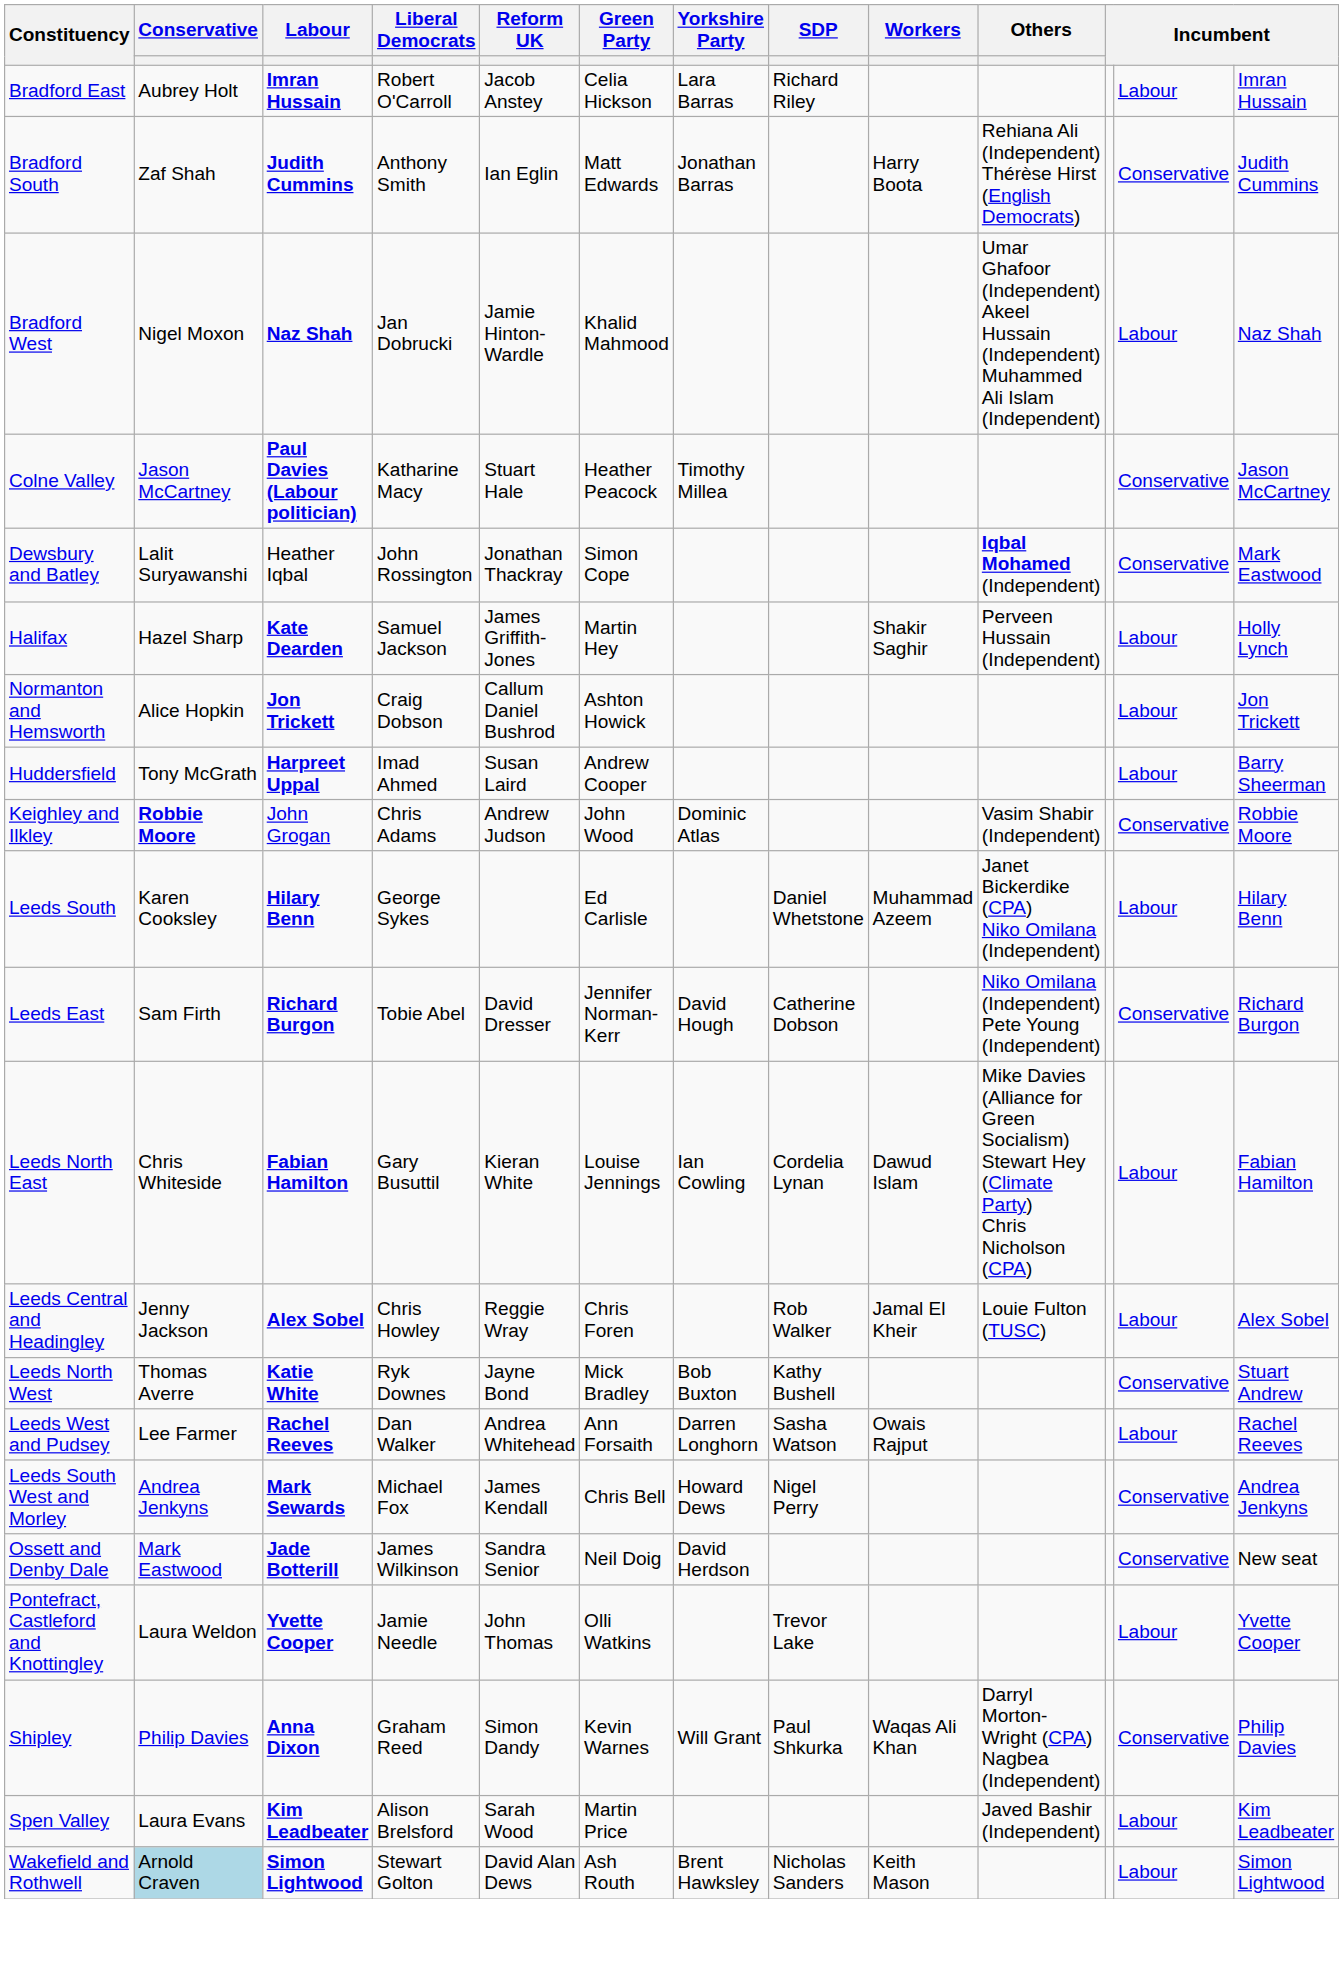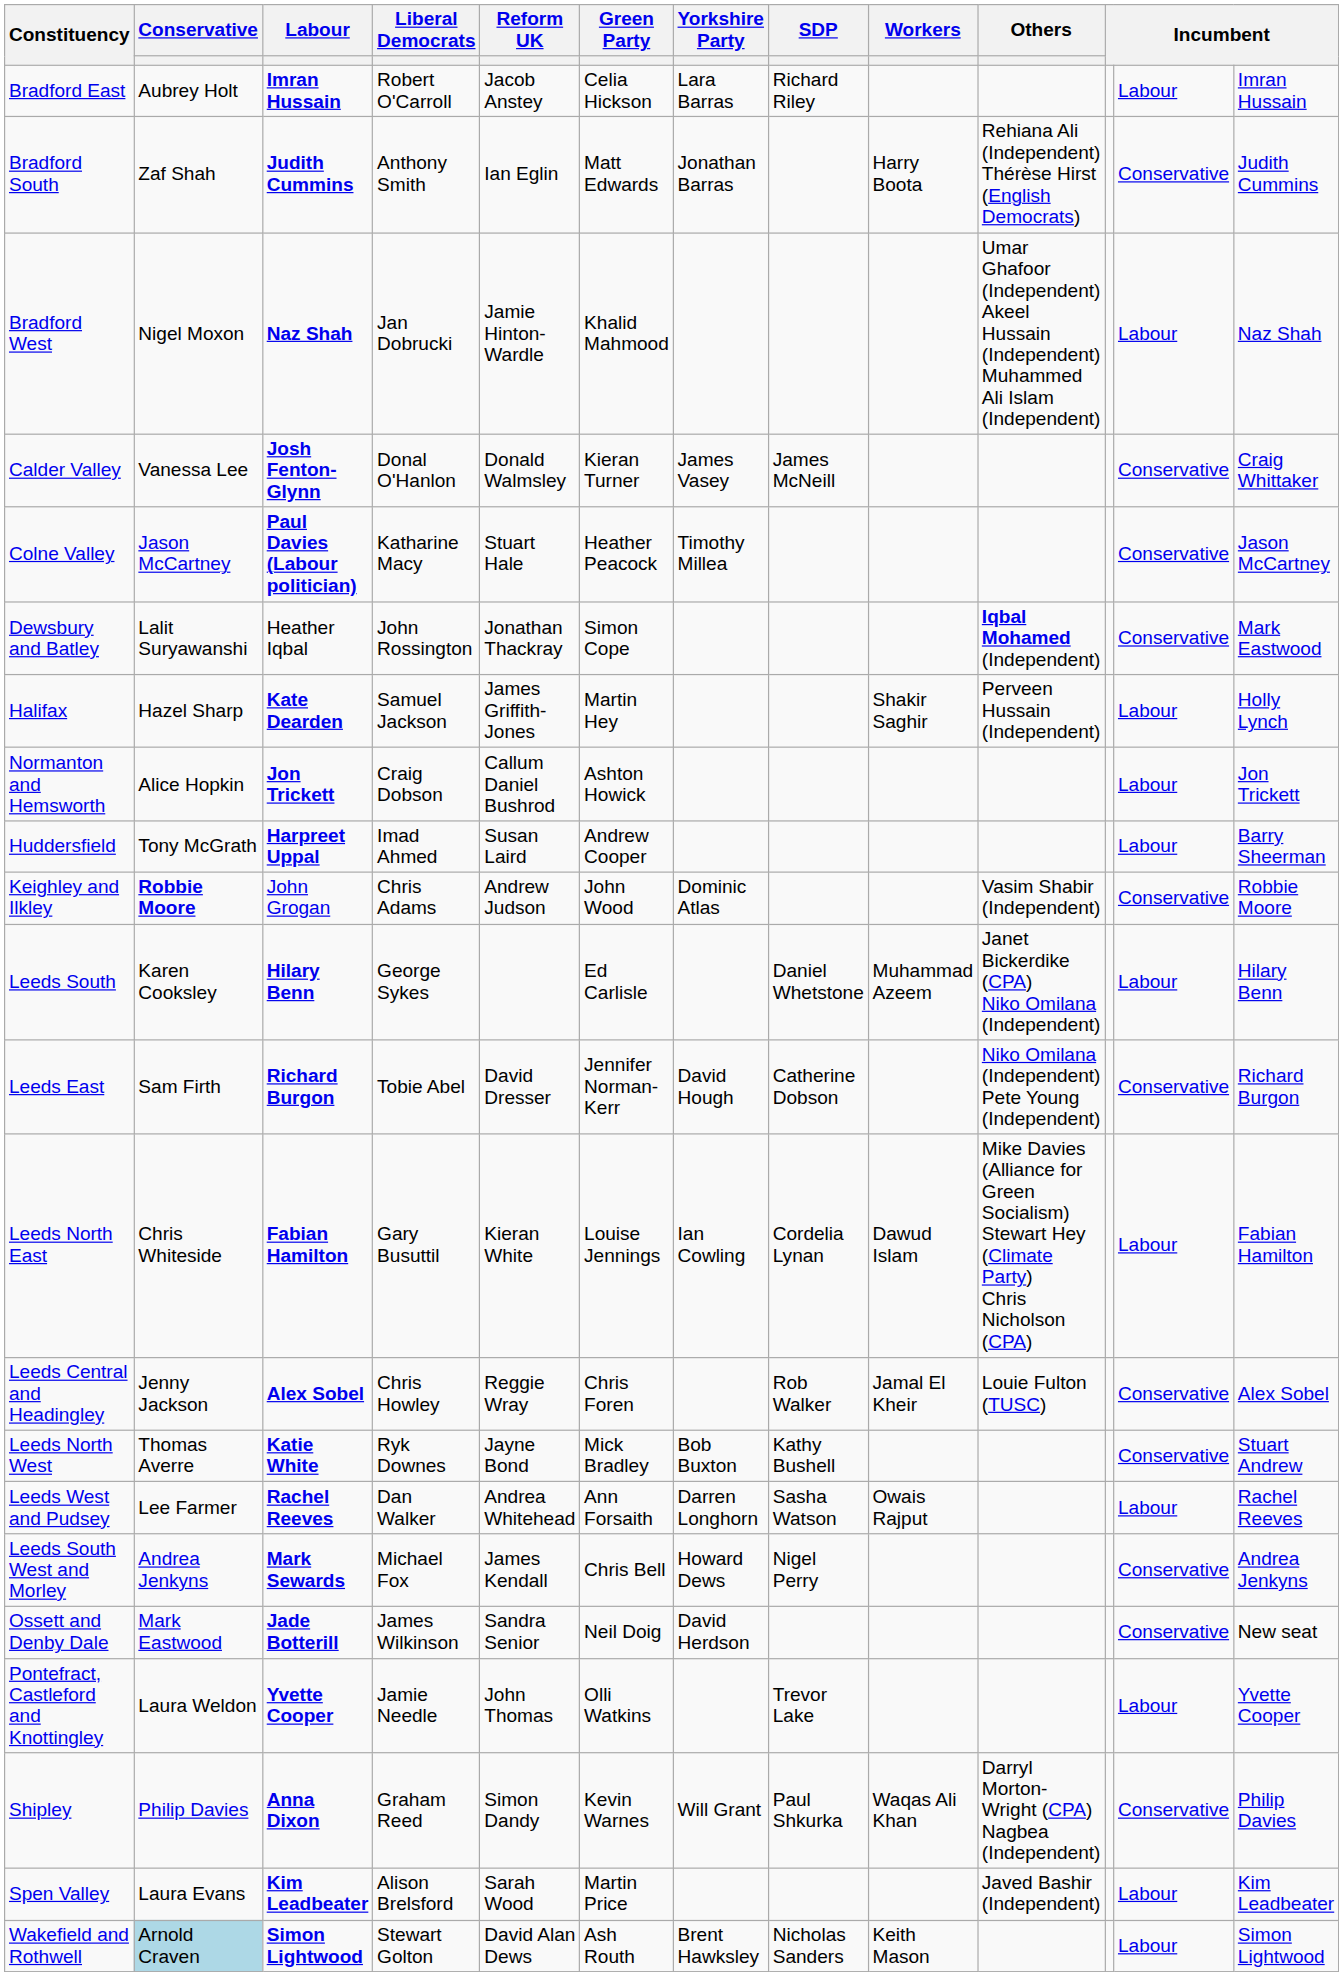+ row: (65, 470)
(1148, 1320) Labour -> (1174, 1393) Conservative
